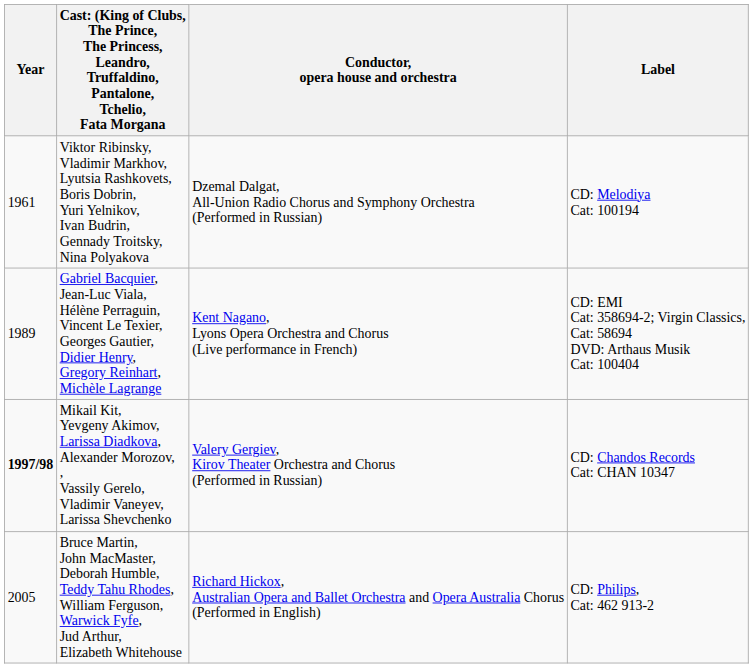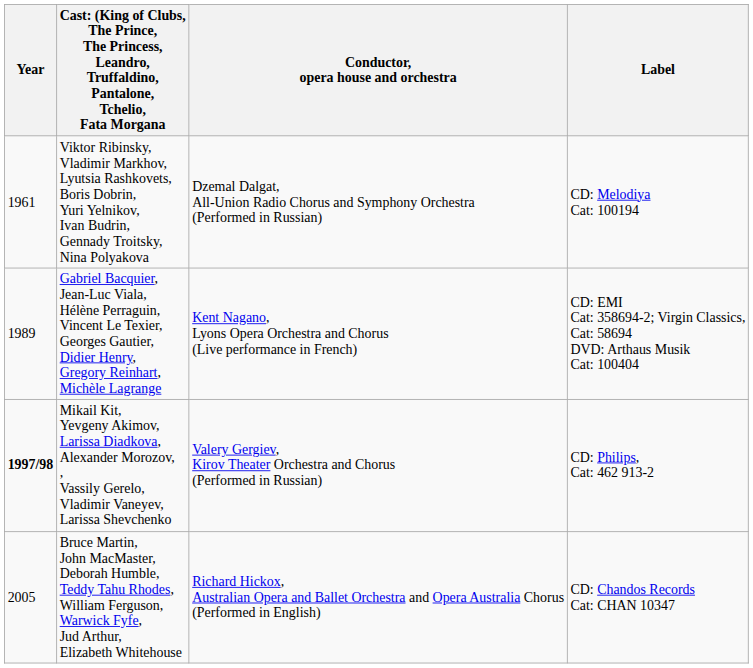(633, 465) CD: Chandos Records Cat: CHAN 10347 -> (612, 465) CD: Philips, Cat: 462 913-2
(612, 597) CD: Philips, Cat: 462 913-2 -> (633, 597) CD: Chandos Records Cat: CHAN 10347
